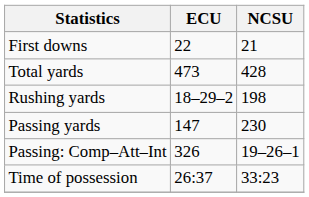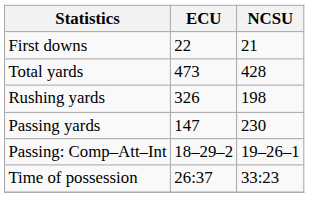(204, 98) 18–29–2 -> (187, 98) 326
(187, 151) 326 -> (204, 151) 18–29–2
